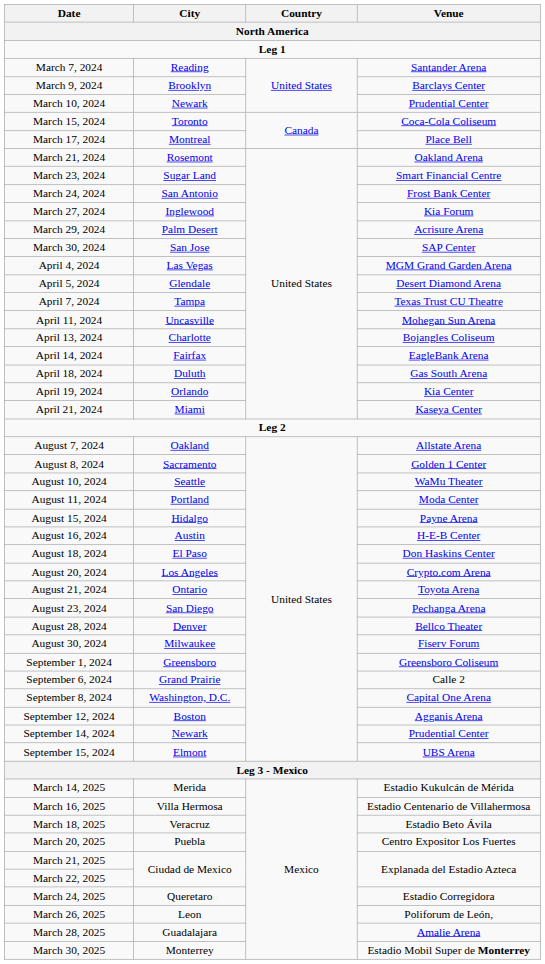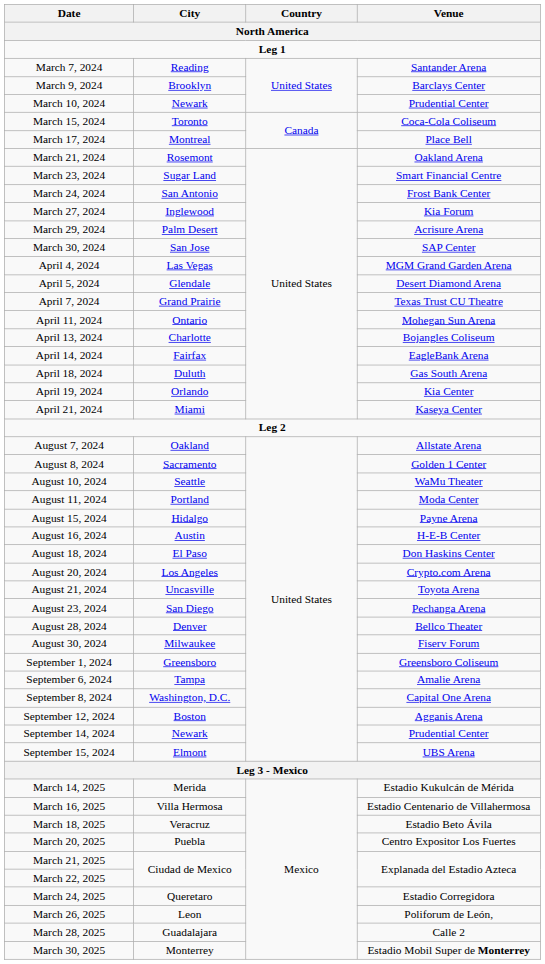(190, 301) Tampa -> (190, 301) Grand Prairie
(190, 319) Uncasville -> (190, 319) Ontario
(190, 590) Ontario -> (190, 590) Uncasville
(190, 680) Grand Prairie -> (190, 680) Tampa
(449, 680) Calle 2 -> (449, 680) Amalie Arena
(449, 932) Amalie Arena -> (449, 932) Calle 2
